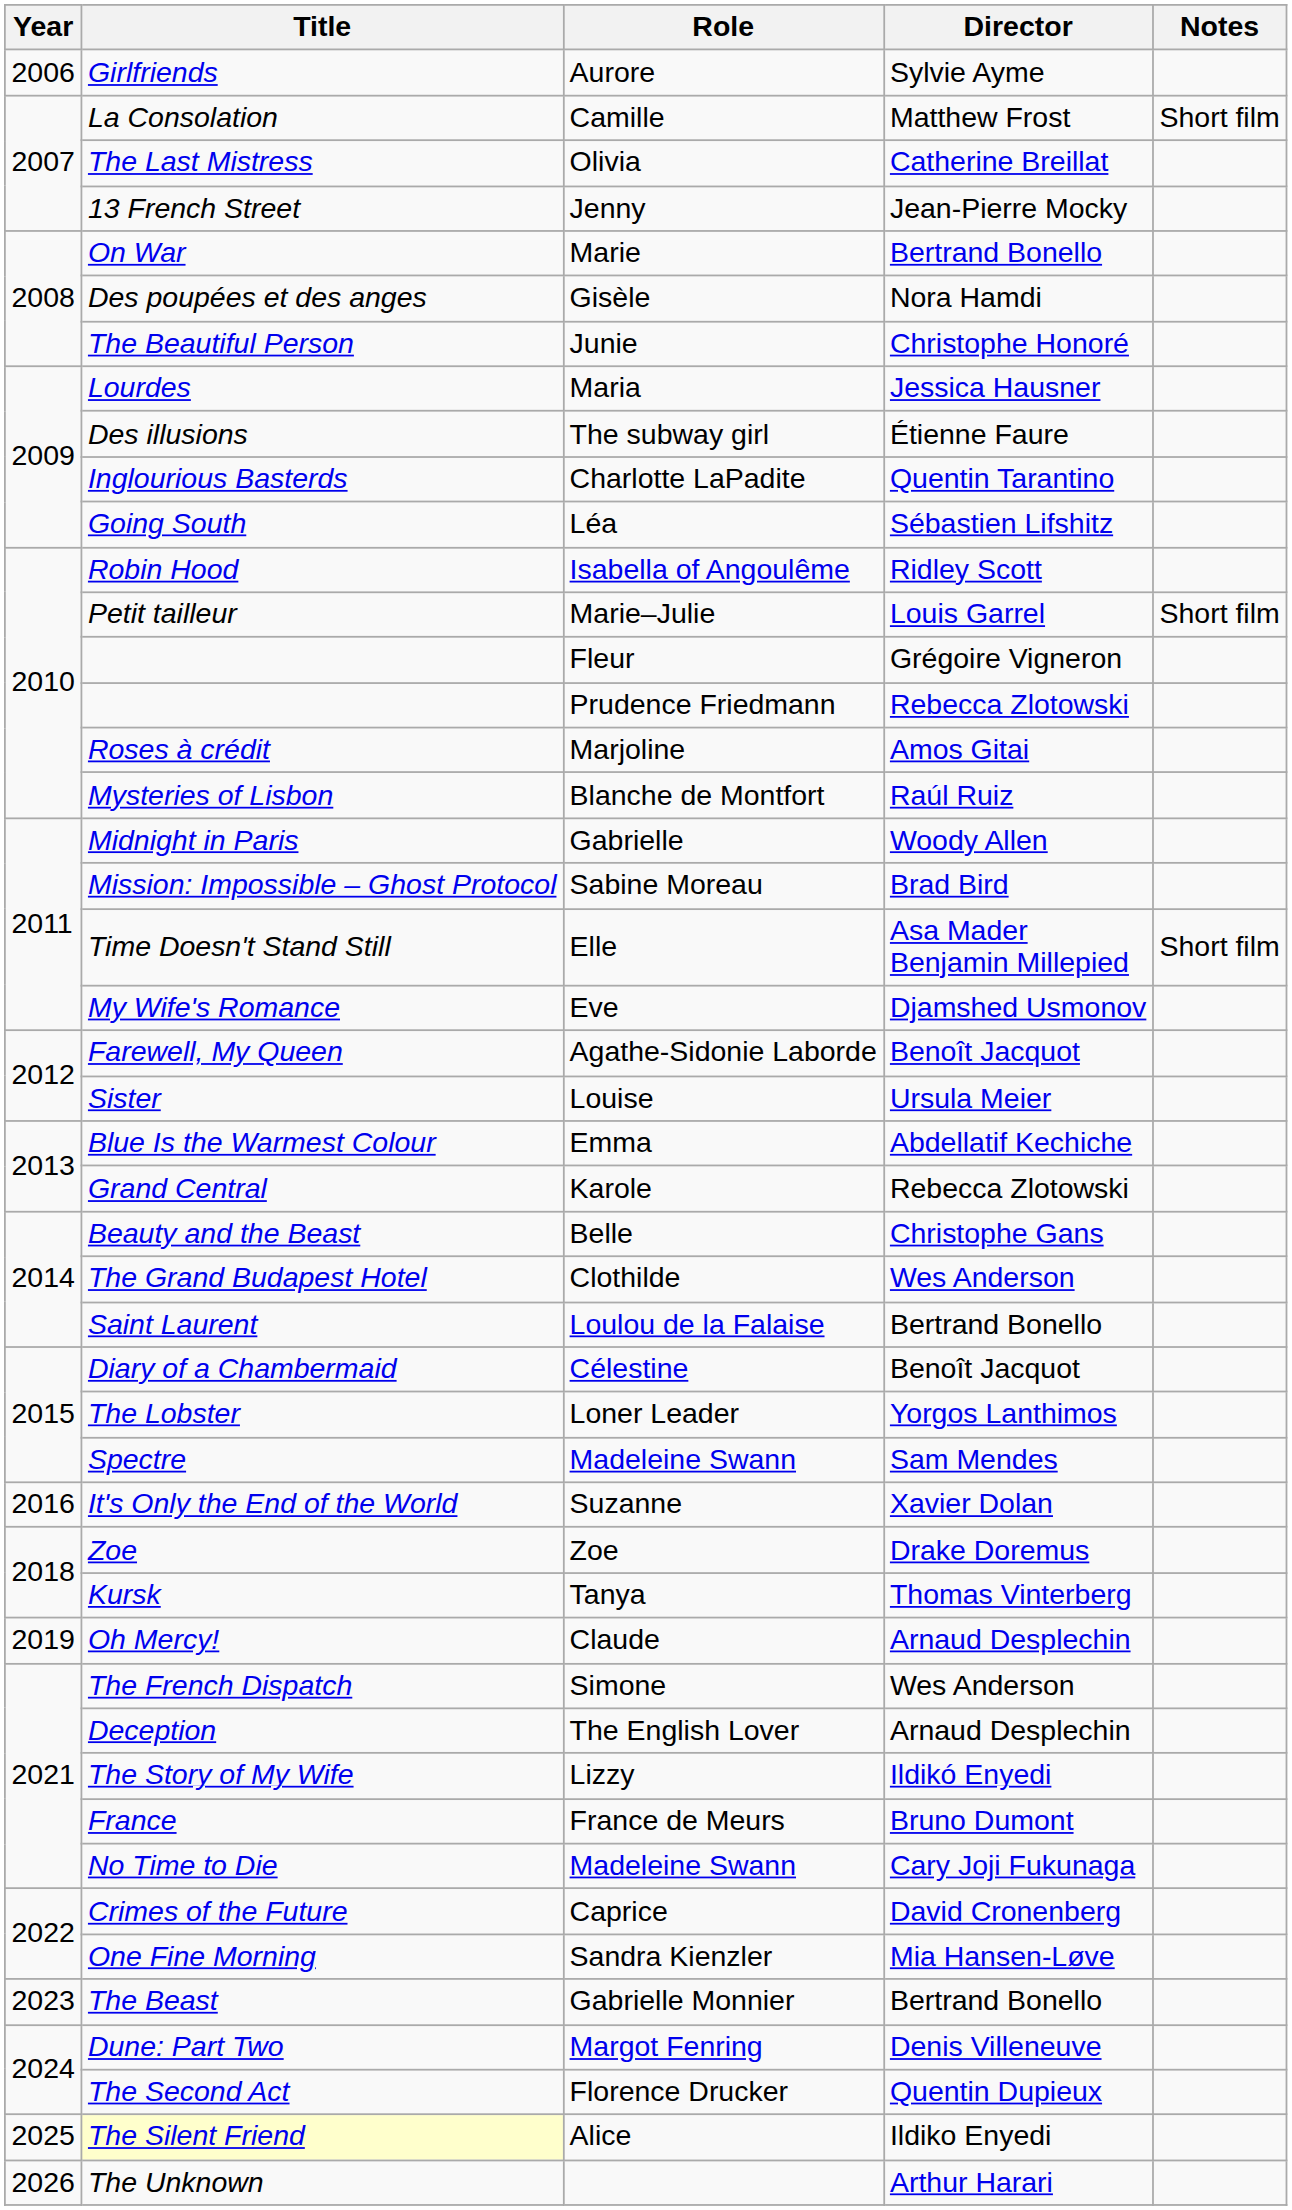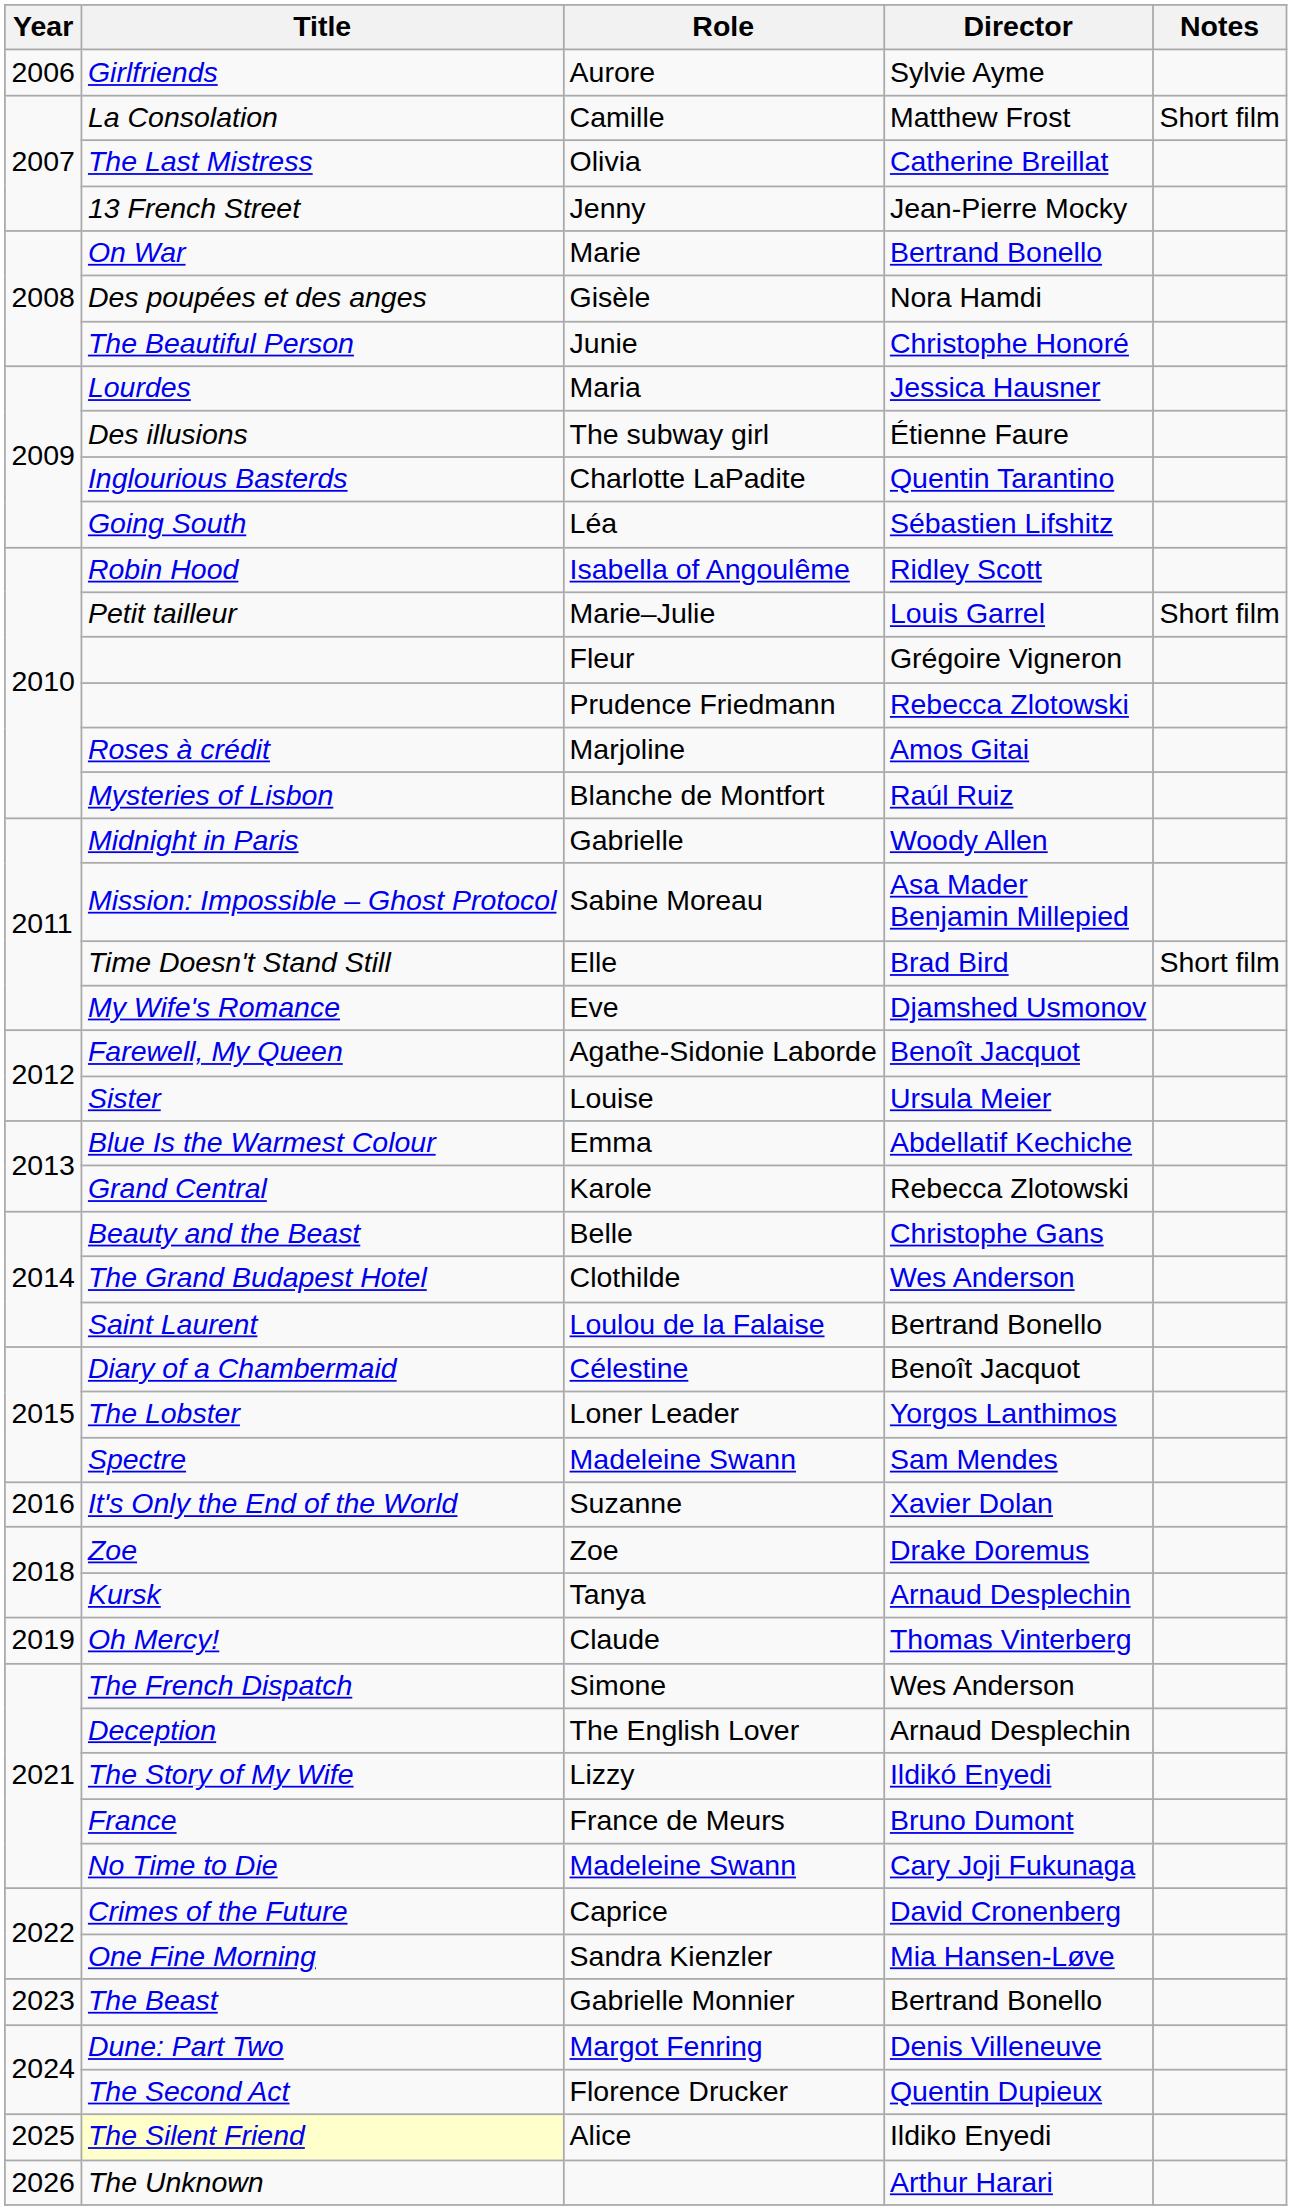(949, 885) Brad Bird -> (1009, 901) Asa Mader Benjamin Millepied
(1009, 946) Asa Mader Benjamin Millepied -> (949, 962) Brad Bird
(1011, 1594) Thomas Vinterberg -> (1010, 1594) Arnaud Desplechin
(1010, 1639) Arnaud Desplechin -> (1011, 1639) Thomas Vinterberg
